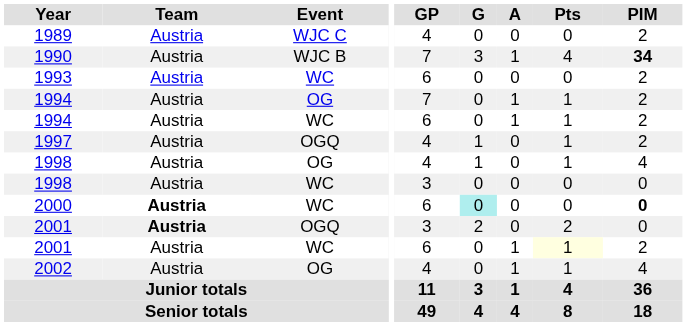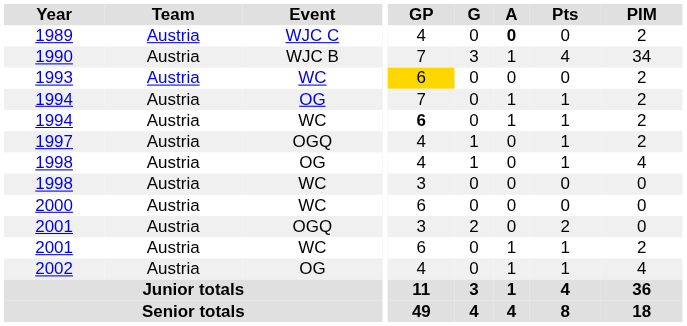(515, 35) normal -> (511, 35) bold
(643, 56) bold -> (642, 56) normal
(427, 78) no background -> (421, 78) gold background
(427, 120) normal -> (421, 120) bold
(177, 205) bold -> (173, 205) normal
(478, 205) paleturquoise background -> (474, 205) no background
(643, 205) bold -> (642, 205) normal
(177, 226) bold -> (173, 226) normal
(568, 247) lightyellow background -> (565, 247) no background
